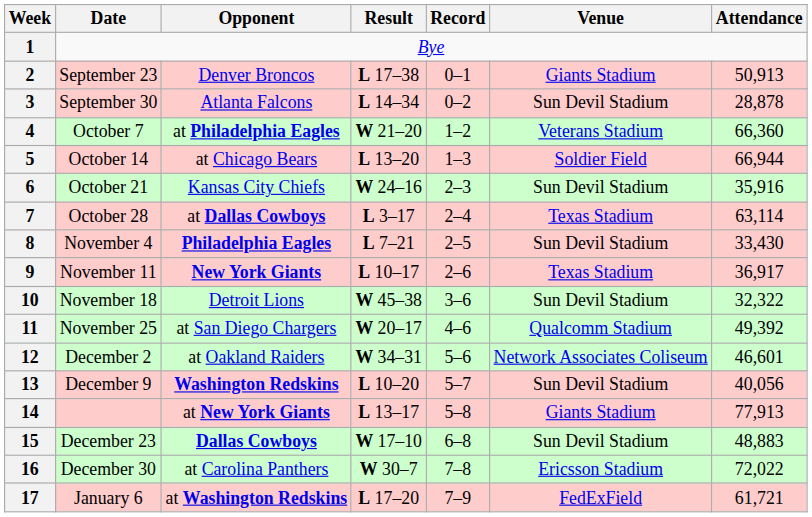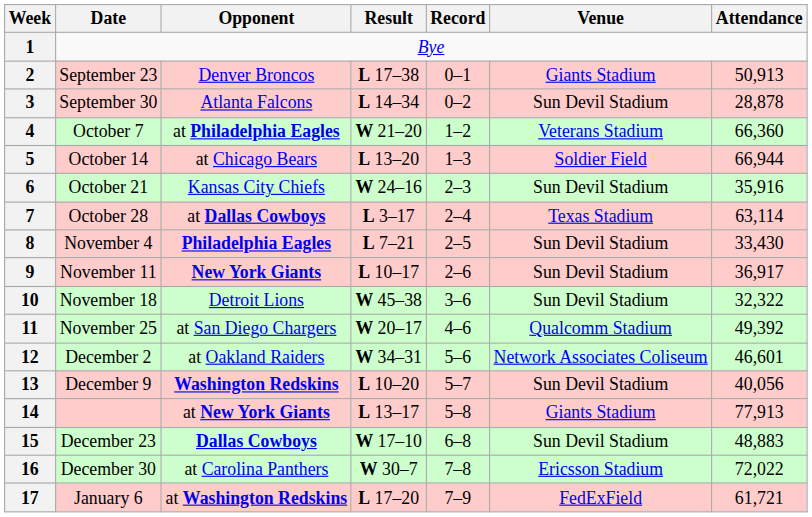(601, 272) Texas Stadium -> (601, 272) Sun Devil Stadium
